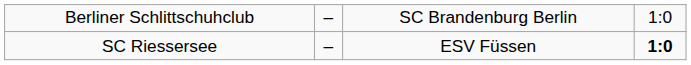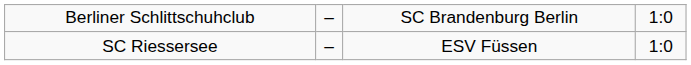(660, 45) bold -> (661, 45) normal
